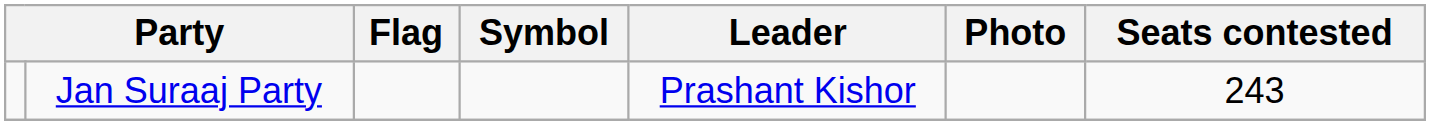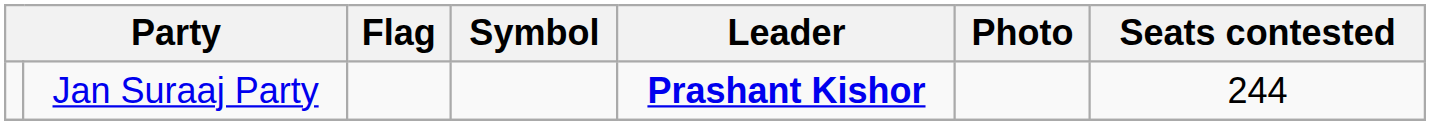(788, 90) normal -> (786, 90) bold
(1255, 90) 243 -> (1258, 90) 244
